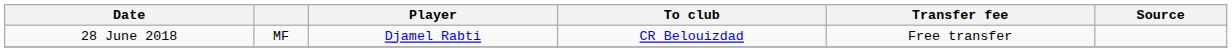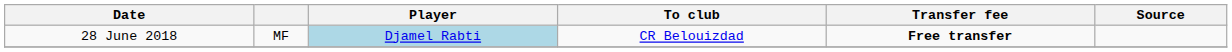(433, 36) no background -> (433, 36) lightblue background
(960, 36) normal -> (960, 36) bold
